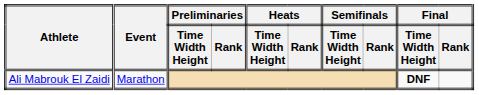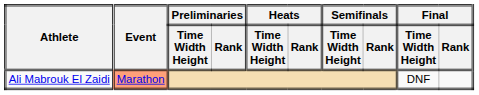(141, 80) no background -> (141, 80) lightsalmon background
(418, 80) bold -> (418, 80) normal
